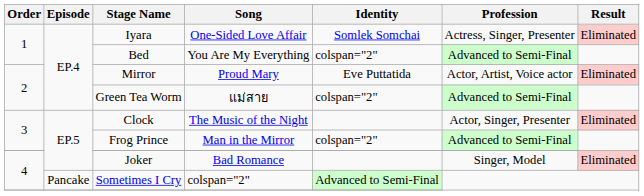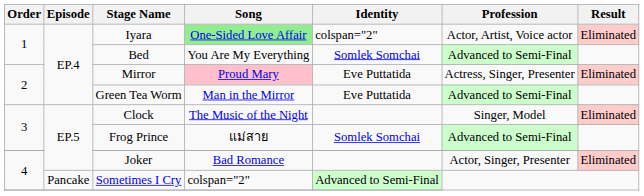(248, 34) no background -> (248, 34) lightgreen background
(377, 34) Somlek Somchai -> (346, 34) colspan="2"
(510, 34) Actress, Singer, Presenter -> (510, 34) Actor, Artist, Voice actor
(346, 54) colspan="2" -> (377, 54) Somlek Somchai
(248, 74) no background -> (248, 74) pink background
(510, 74) Actor, Artist, Voice actor -> (510, 74) Actress, Singer, Presenter
(248, 97) แม่สาย -> (248, 94) Man in the Mirror
(346, 97) colspan="2" -> (377, 94) Eve Puttatida
(510, 120) Actor, Singer, Presenter -> (510, 114) Singer, Model
(248, 140) Man in the Mirror -> (248, 137) แม่สาย
(346, 140) colspan="2" -> (377, 137) Somlek Somchai
(510, 160) Singer, Model -> (510, 160) Actor, Singer, Presenter
